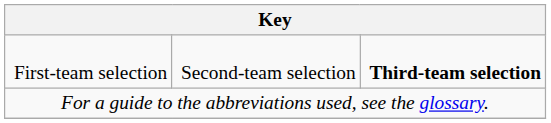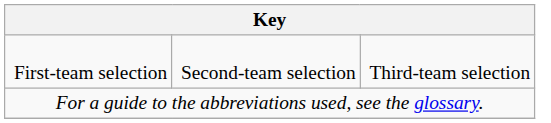(453, 72) bold -> (447, 72) normal
